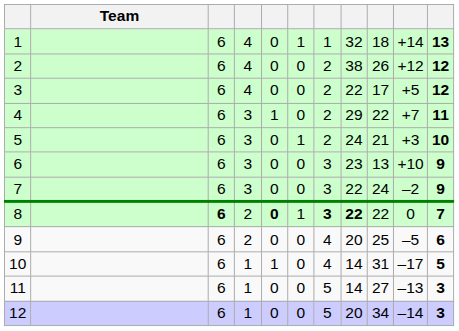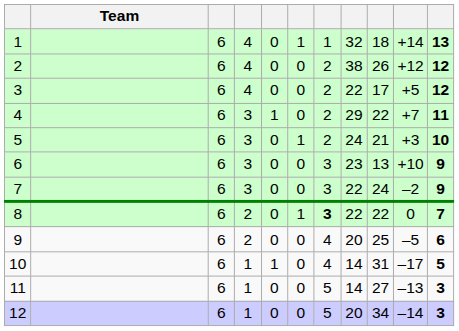(221, 214) bold -> (221, 214) normal
(274, 214) bold -> (274, 214) normal
(354, 214) bold -> (354, 214) normal
